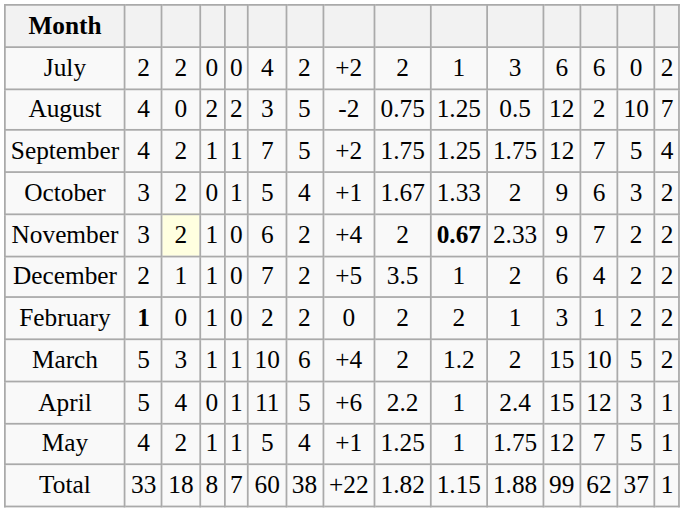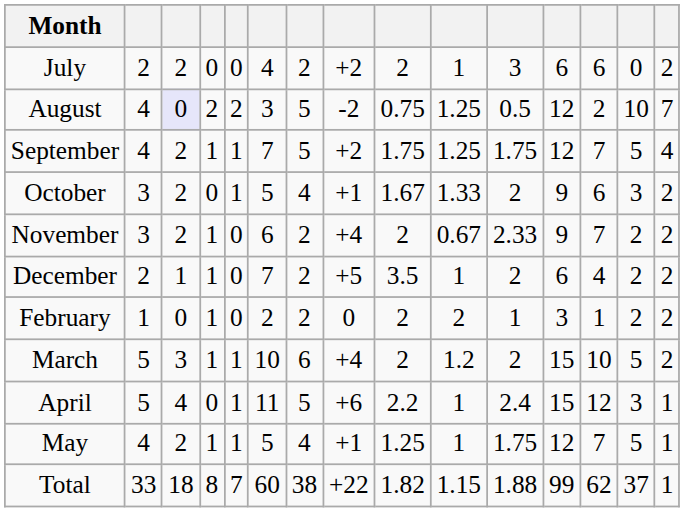(181, 109) no background -> (181, 109) lavender background
(181, 234) lightyellow background -> (181, 234) no background
(459, 234) bold -> (459, 234) normal
(144, 318) bold -> (144, 318) normal
